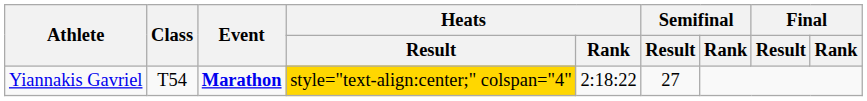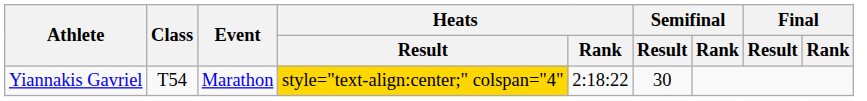(242, 80) bold -> (238, 80) normal
(670, 80) 27 -> (662, 80) 30
